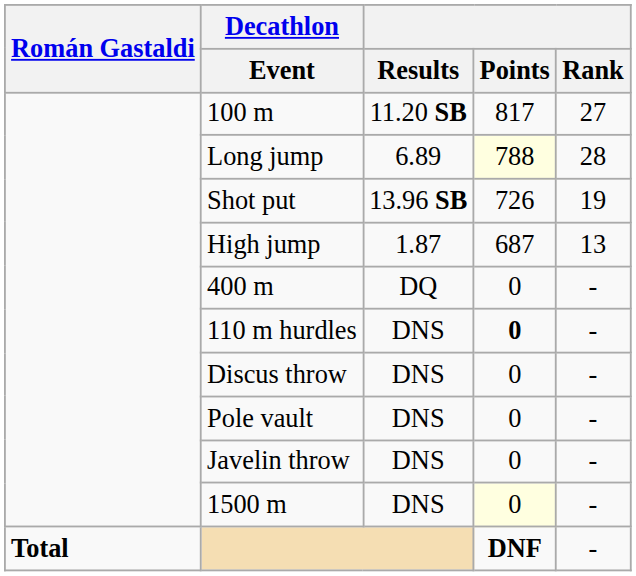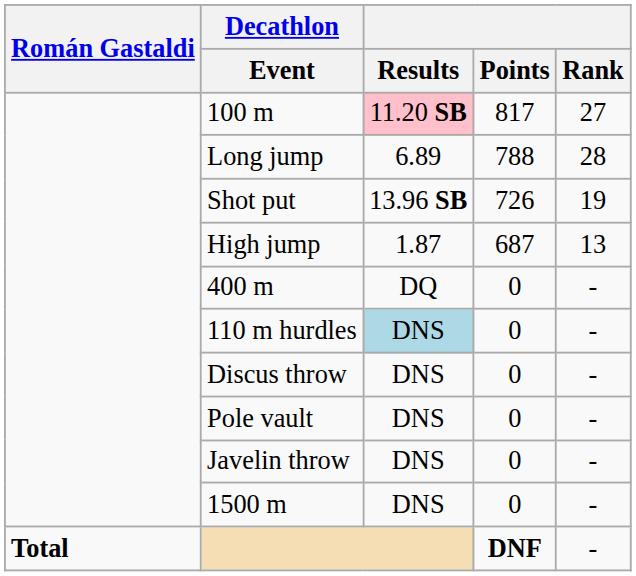(418, 113) no background -> (418, 113) pink background
(515, 157) lightyellow background -> (515, 157) no background
(418, 330) no background -> (418, 330) lightblue background
(515, 330) bold -> (515, 330) normal
(515, 504) lightyellow background -> (515, 504) no background
